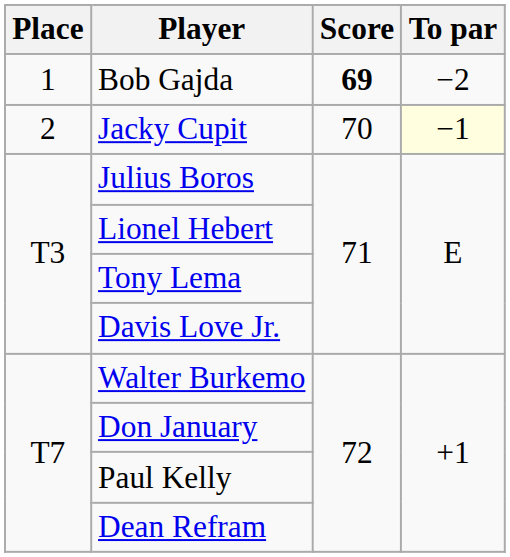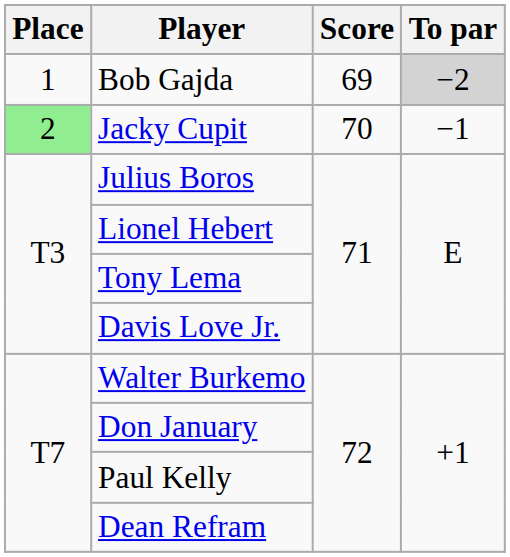(357, 79) bold -> (357, 79) normal
(453, 79) no background -> (453, 79) lightgrey background
(48, 128) no background -> (48, 128) lightgreen background
(453, 128) lightyellow background -> (453, 128) no background
